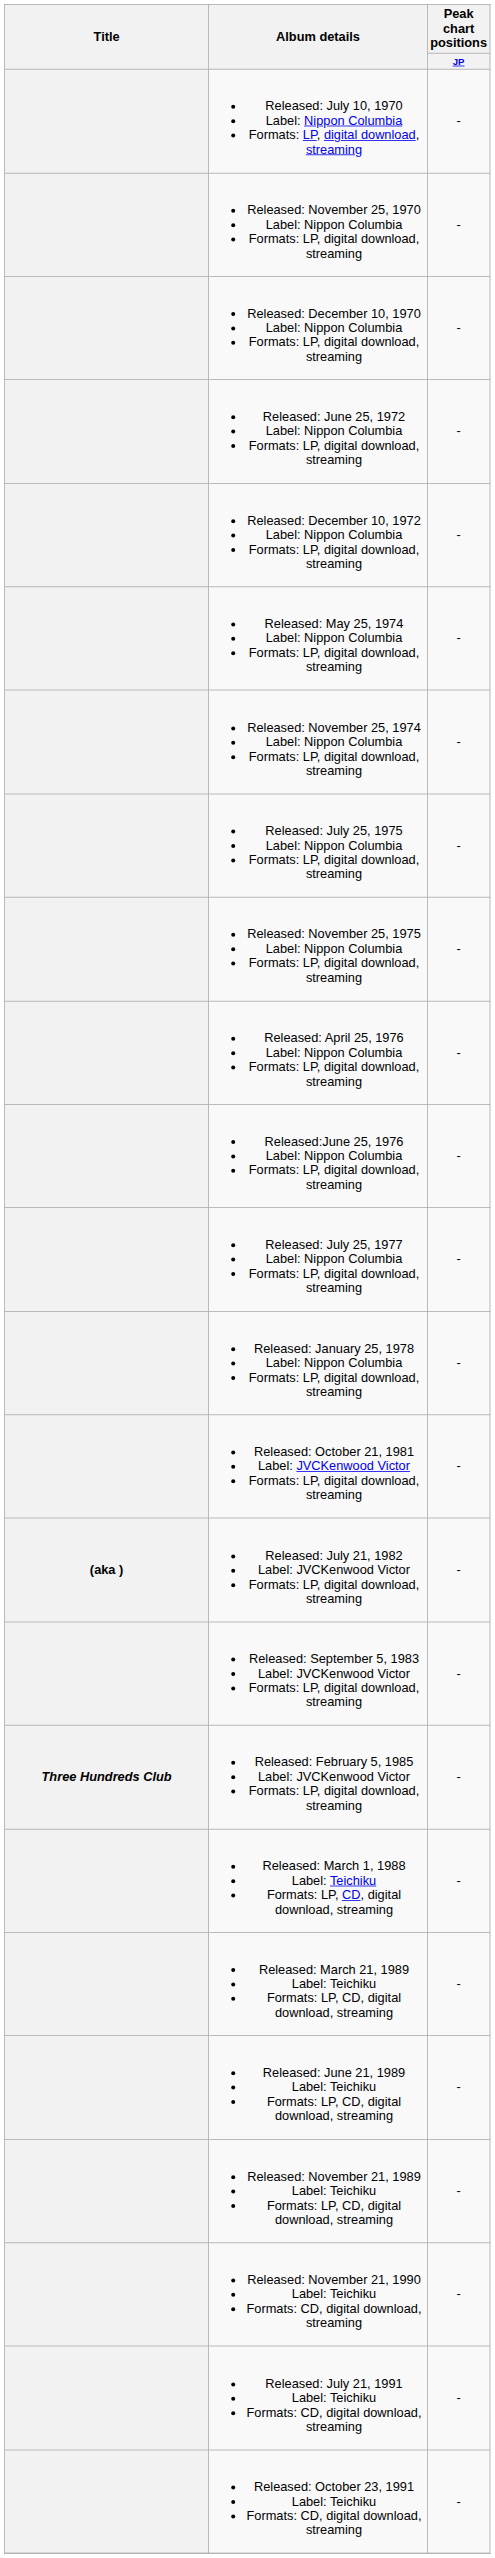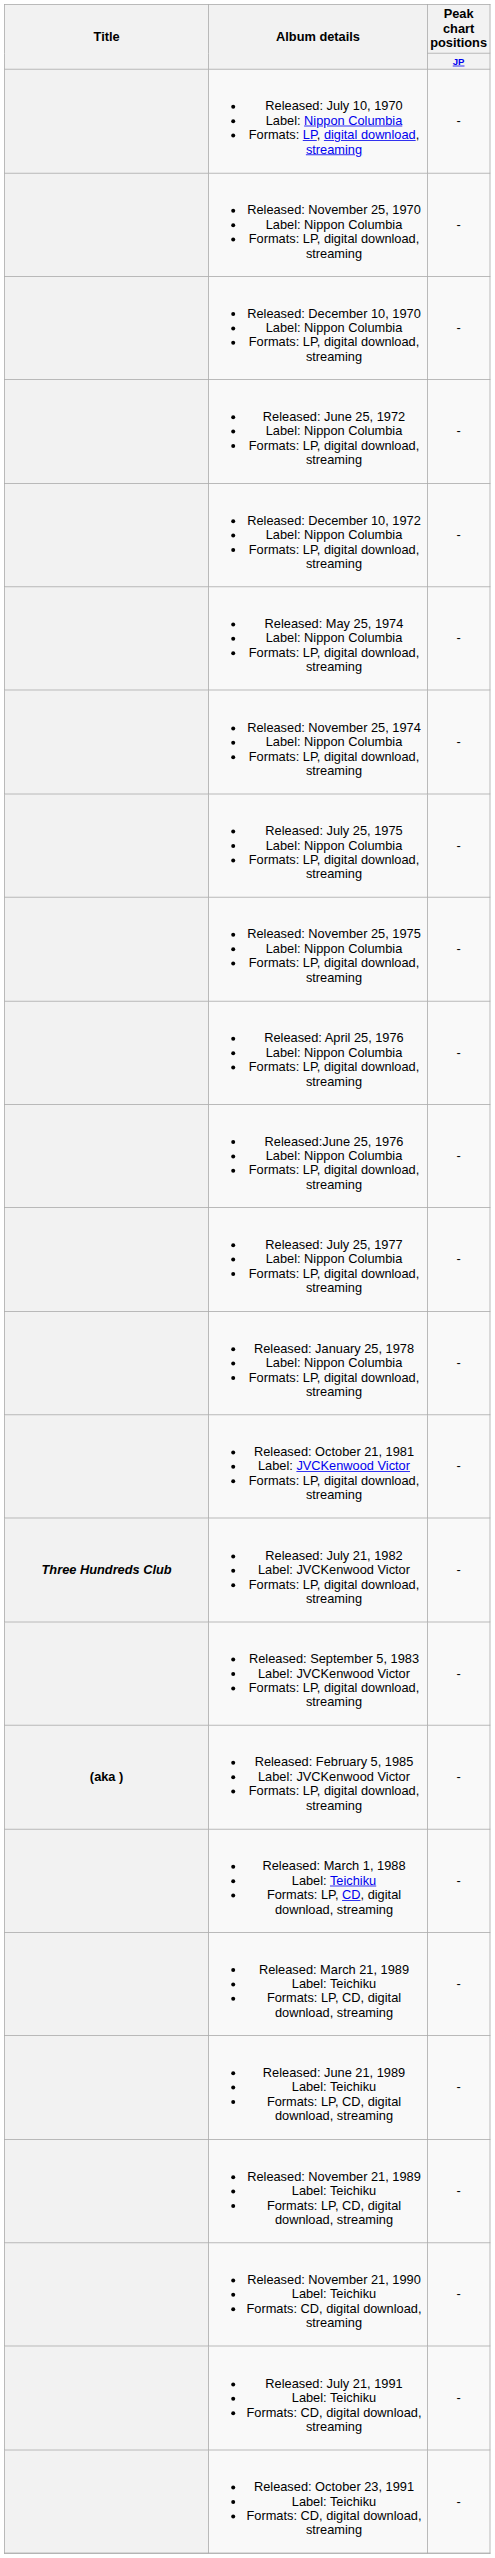(107, 1570) (aka ) -> (107, 1570) Three Hundreds Club
(107, 1777) Three Hundreds Club -> (107, 1777) (aka )
